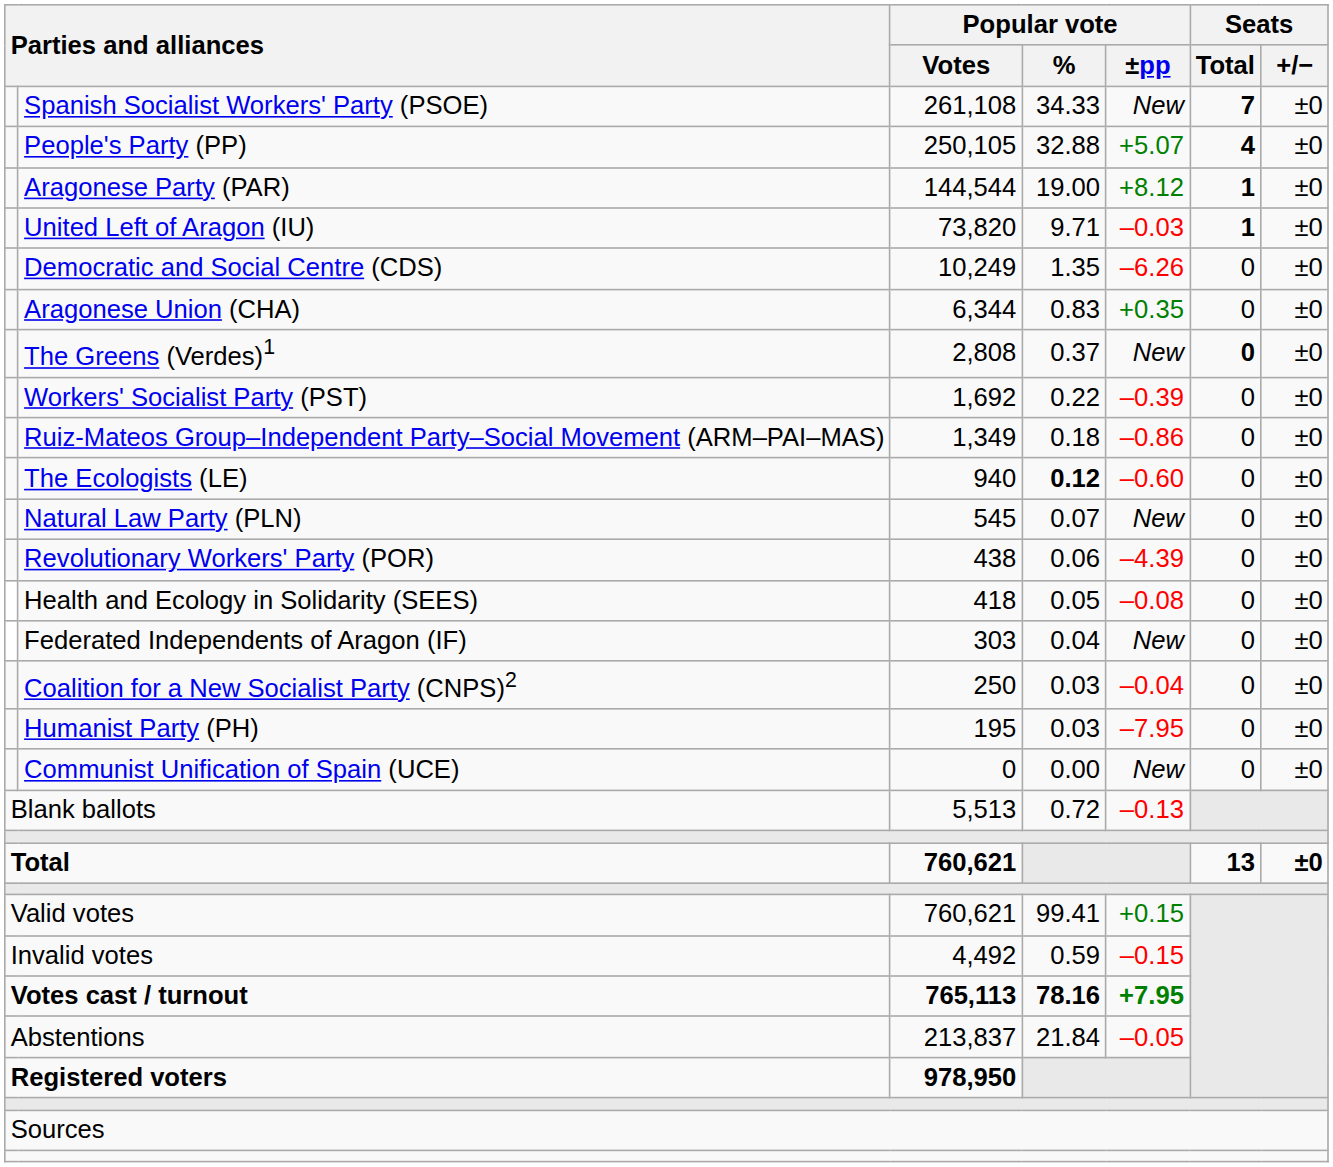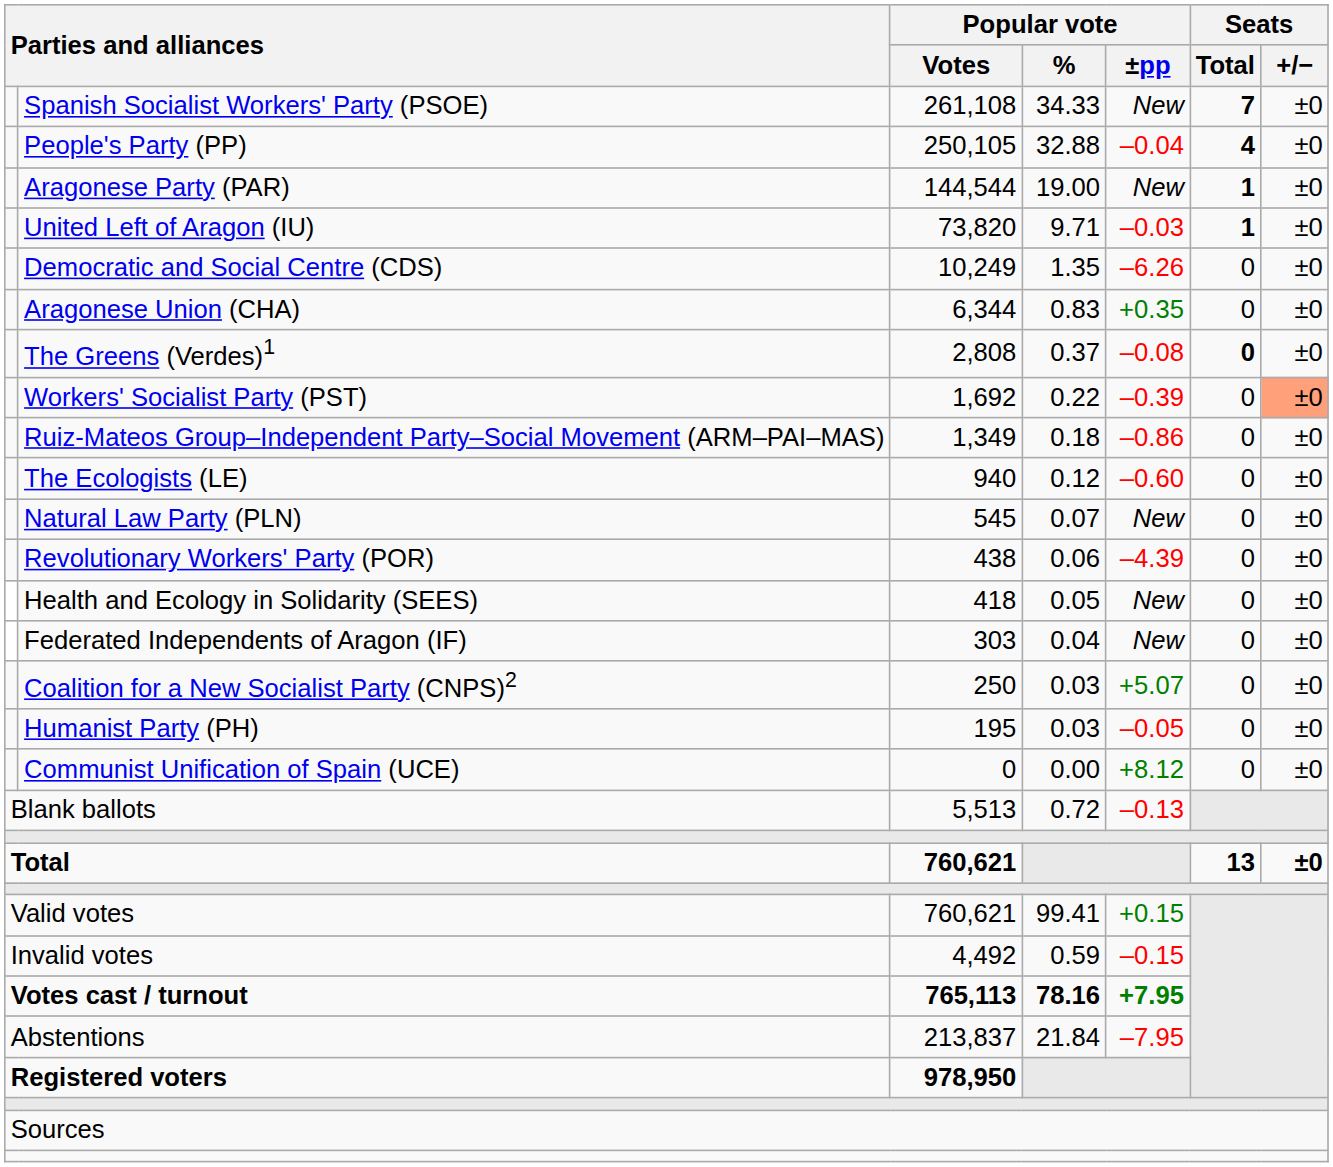(1151, 146) +5.07 -> (1152, 146) –0.04
(1151, 187) +8.12 -> (1158, 187) New
(1158, 353) New -> (1152, 353) –0.08
(1309, 397) no background -> (1309, 397) lightsalmon background
(1075, 478) bold -> (1075, 478) normal
(1152, 600) –0.08 -> (1158, 600) New
(1152, 684) –0.04 -> (1151, 684) +5.07
(1152, 728) –7.95 -> (1152, 728) –0.05
(1158, 769) New -> (1151, 769) +8.12
(1152, 1036) –0.05 -> (1152, 1036) –7.95
